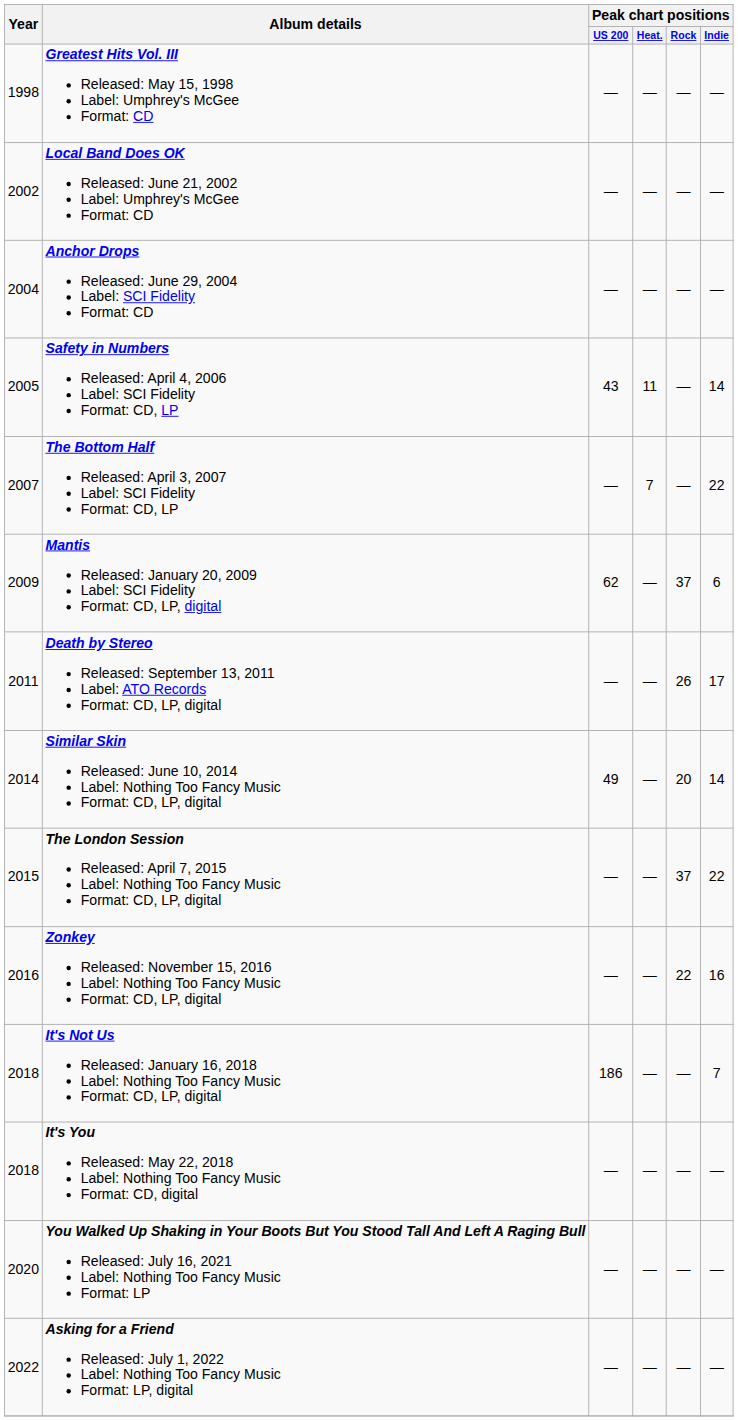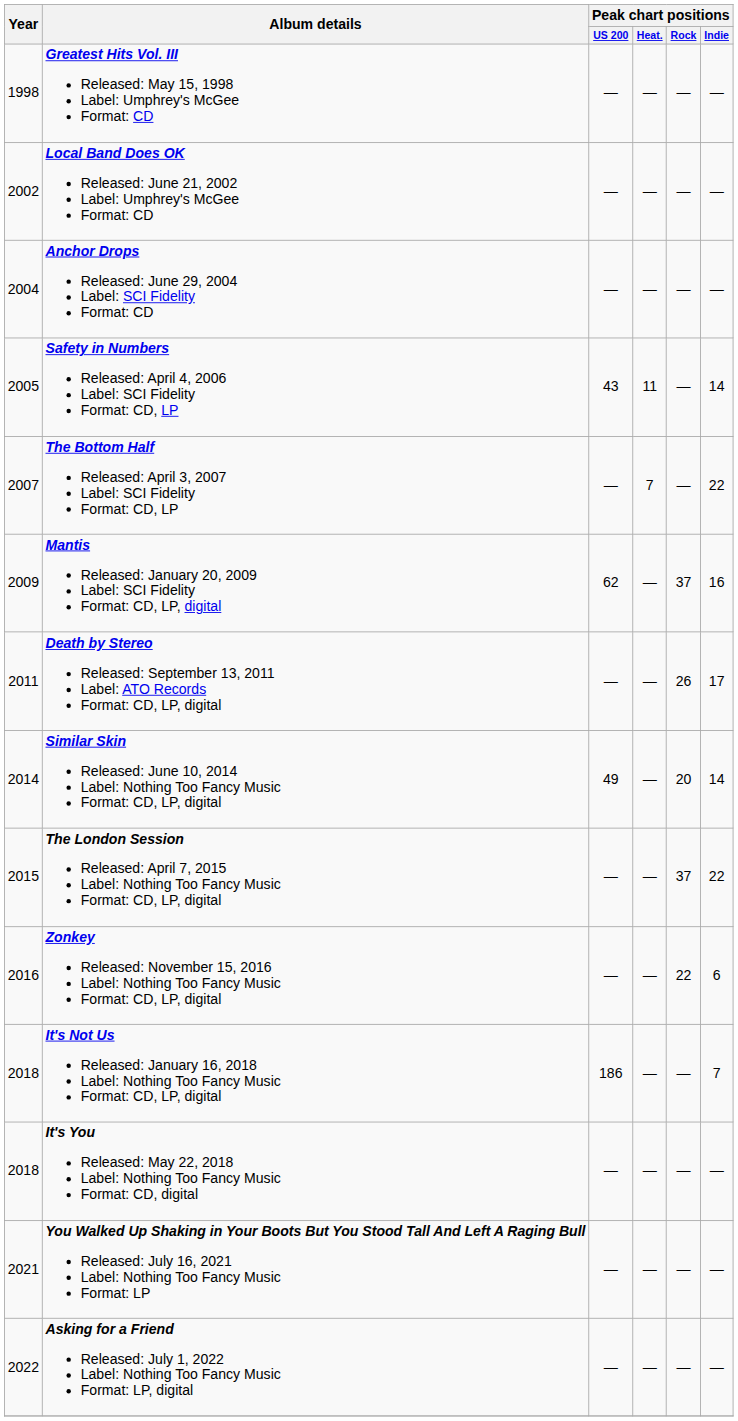(717, 583) 6 -> (717, 583) 16
(717, 975) 16 -> (717, 975) 6
(23, 1269) 2020 -> (23, 1269) 2021
